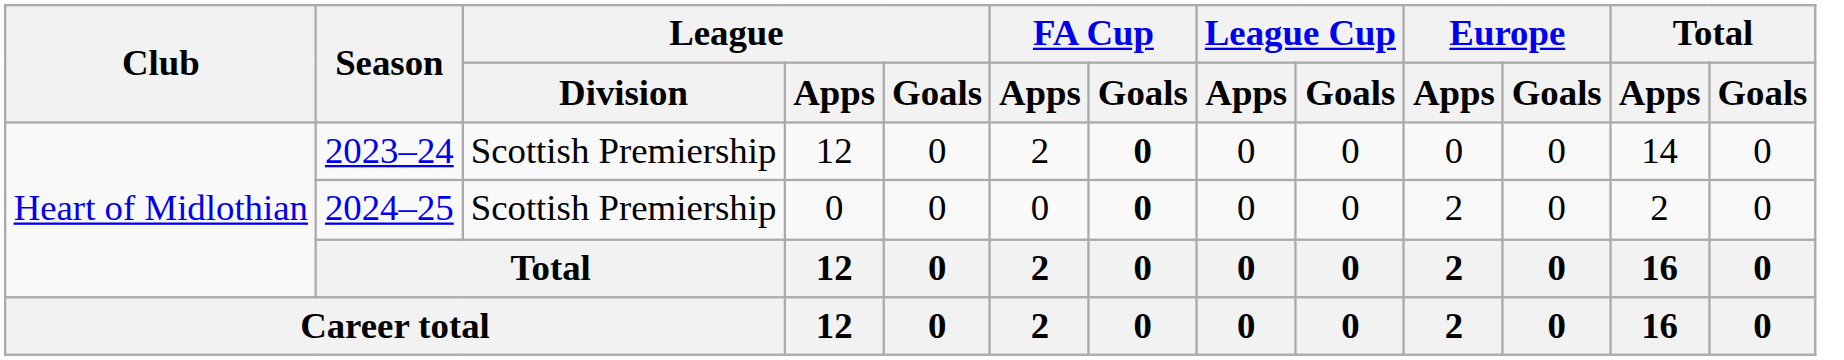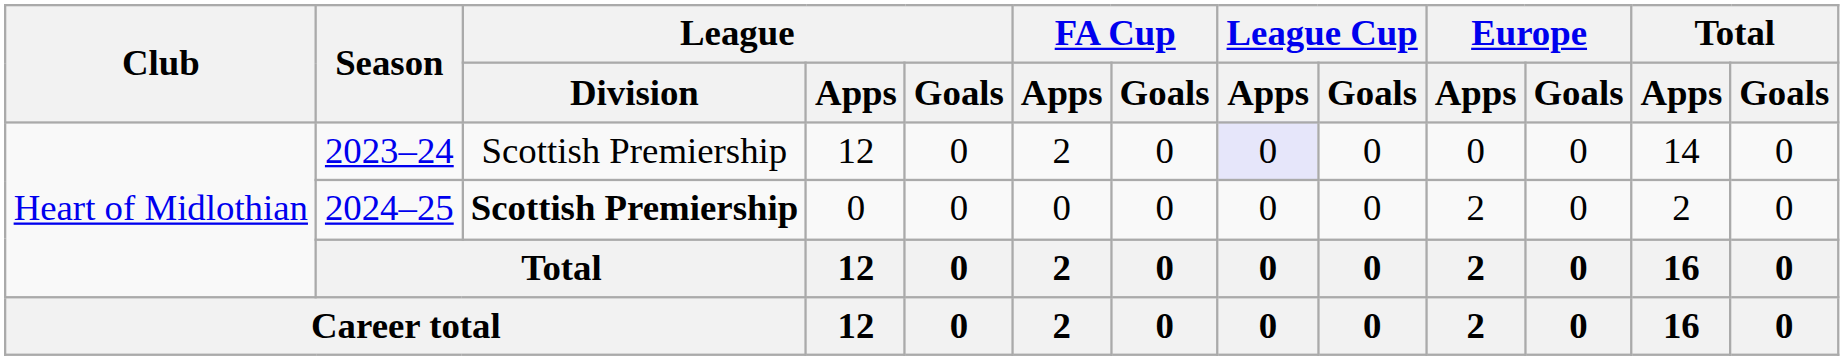(1143, 150) bold -> (1165, 150) normal
(1246, 150) no background -> (1268, 150) lavender background
(624, 208) normal -> (634, 208) bold
(1143, 208) bold -> (1165, 208) normal
